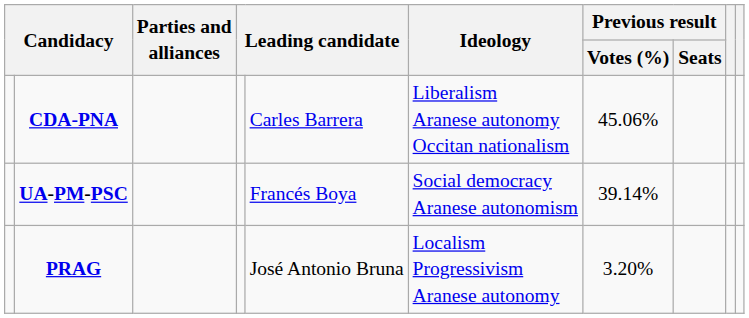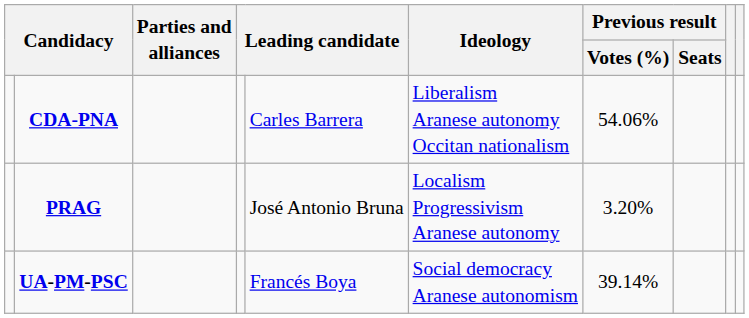(628, 119) 45.06% -> (628, 119) 54.06%
rows swapped: (74, 194) <-> (74, 269)
